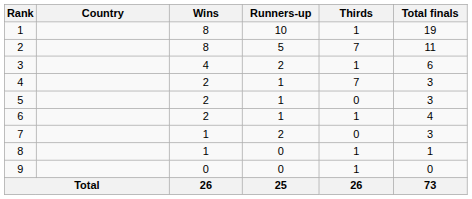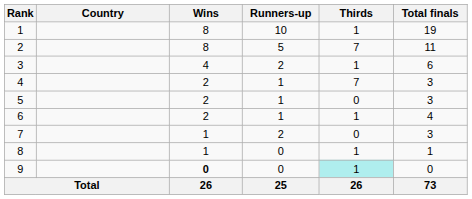(206, 169) normal -> (206, 169) bold
(356, 169) no background -> (356, 169) paleturquoise background
